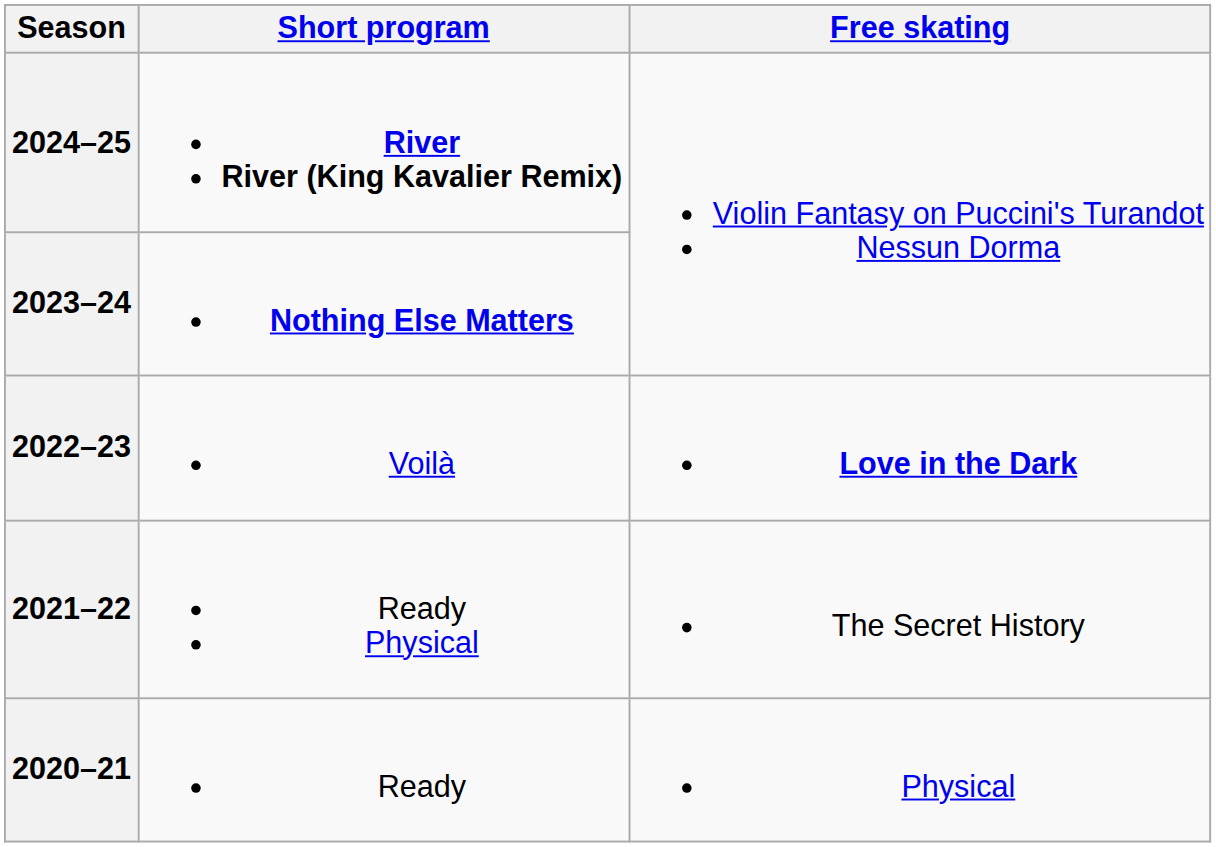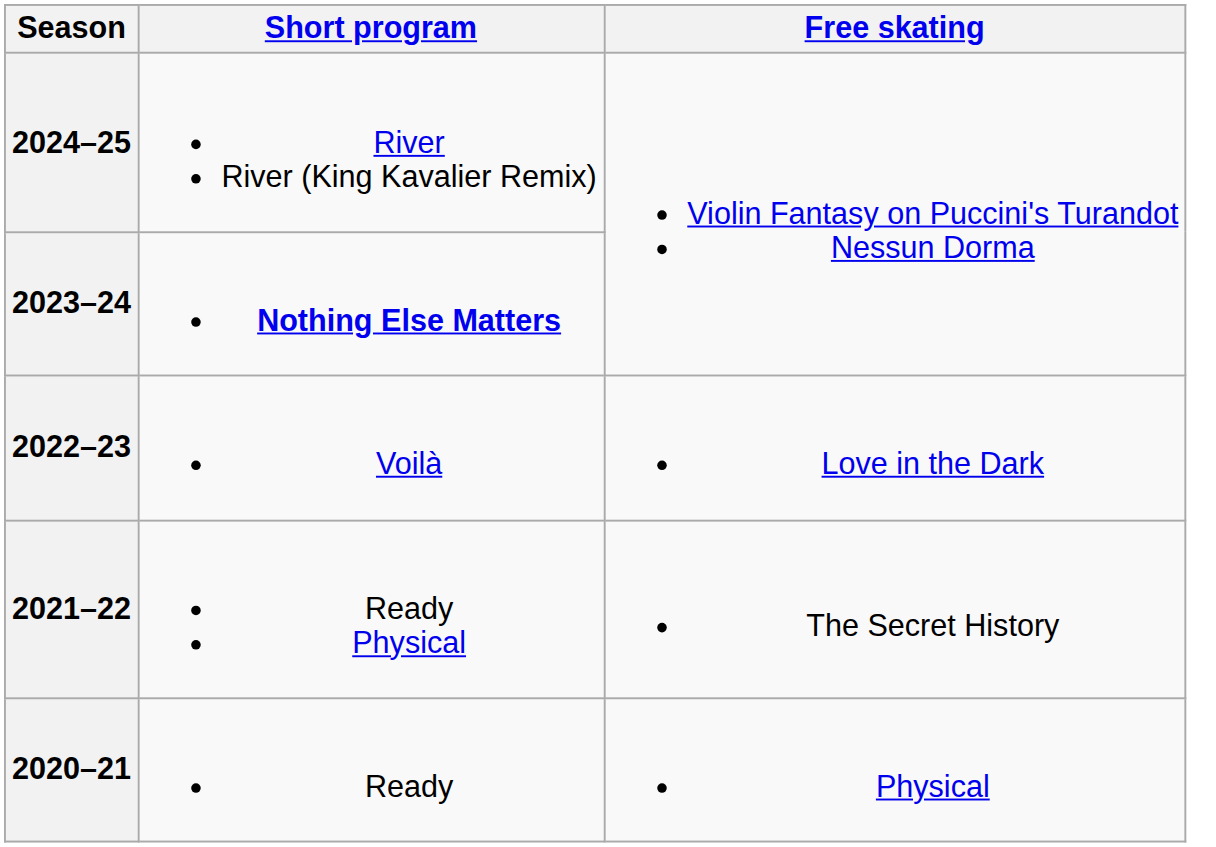(384, 160) bold -> (371, 160) normal
(920, 465) bold -> (895, 465) normal
